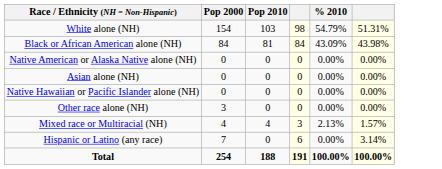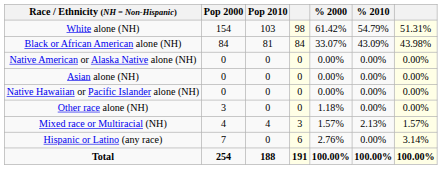+ column: (331, 12)
